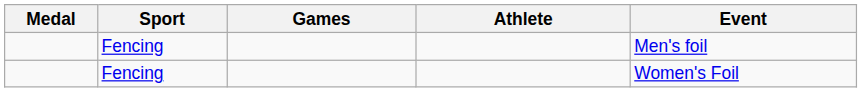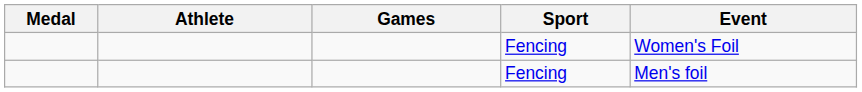columns swapped: (523, 19) <-> (162, 19)
(671, 46) Men's foil -> (687, 46) Women's Foil
(687, 74) Women's Foil -> (671, 74) Men's foil
